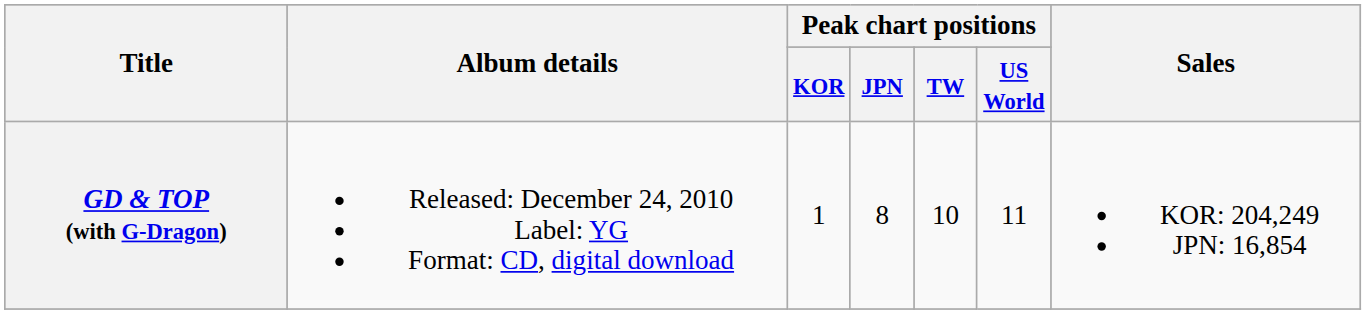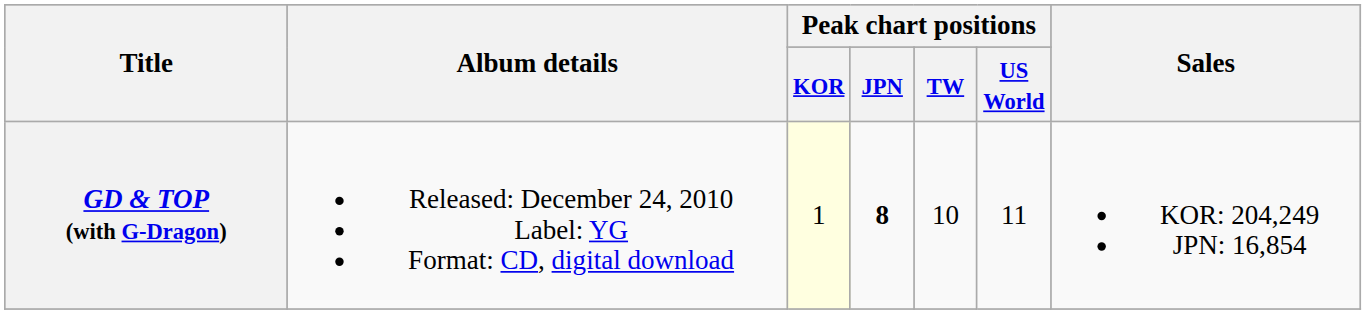(819, 214) no background -> (819, 214) lightyellow background
(882, 214) normal -> (882, 214) bold
